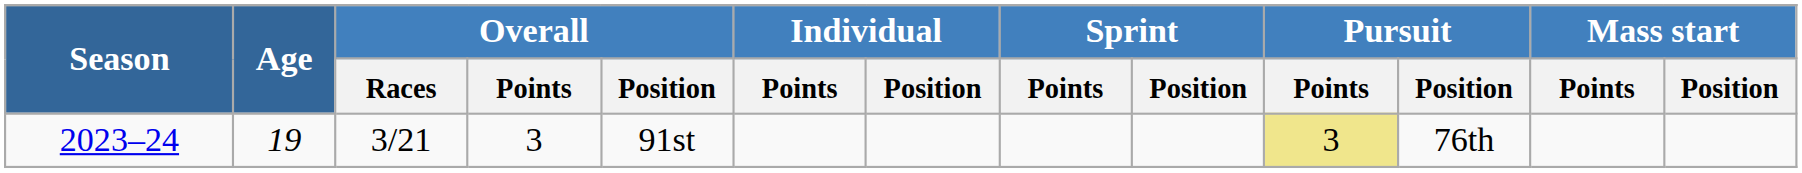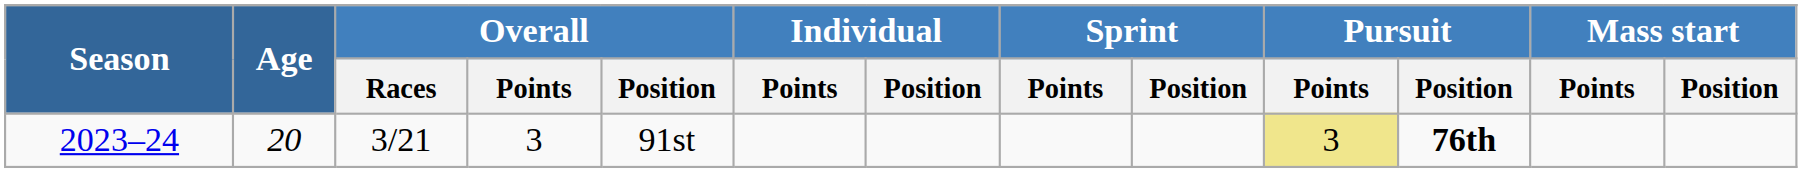(284, 139) 19 -> (284, 139) 20
(1464, 139) normal -> (1464, 139) bold
